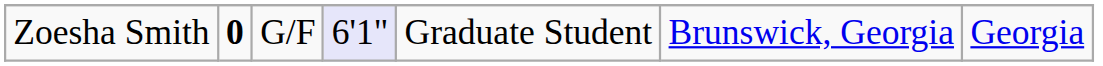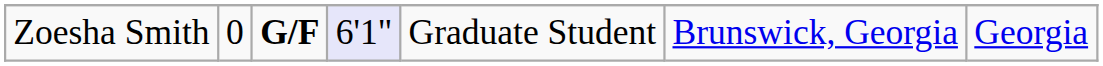(235, 32) bold -> (235, 32) normal
(288, 32) normal -> (290, 32) bold
